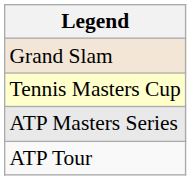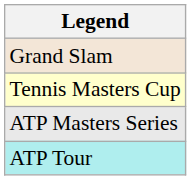(51, 157) no background -> (51, 157) paleturquoise background
